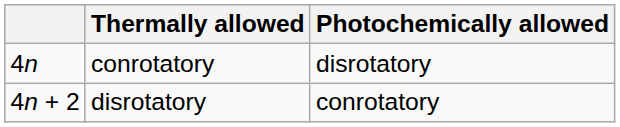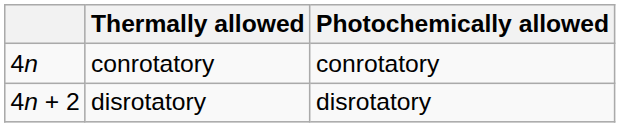(374, 63) disrotatory -> (378, 63) conrotatory
(378, 102) conrotatory -> (374, 102) disrotatory
